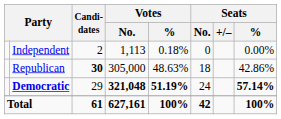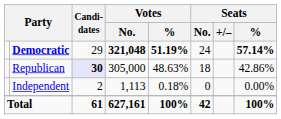rows swapped: (41, 86) <-> (41, 50)
(97, 68) no background -> (97, 68) lavender background
